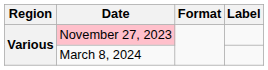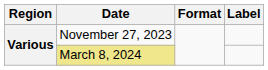(116, 34) pink background -> (116, 34) no background
(100, 55) no background -> (100, 55) khaki background
